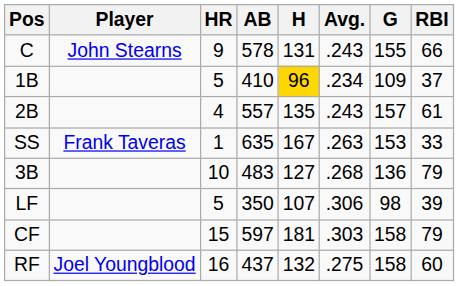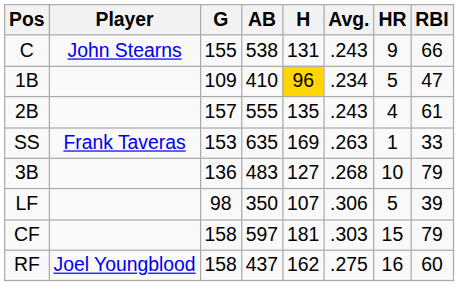columns swapped: (390, 19) <-> (219, 19)
(258, 50) 578 -> (262, 50) 538
(432, 81) 37 -> (432, 81) 47
(258, 111) 557 -> (262, 111) 555
(299, 142) 167 -> (303, 142) 169
(299, 265) 132 -> (303, 265) 162
